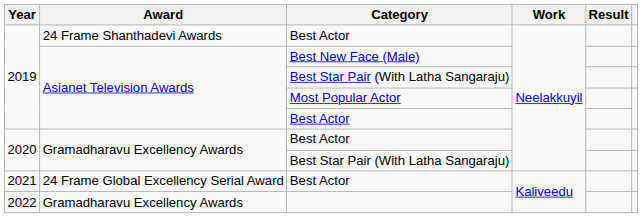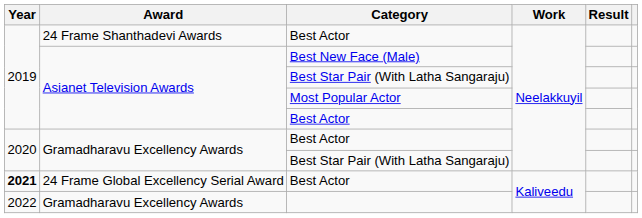(22, 181) normal -> (22, 181) bold
